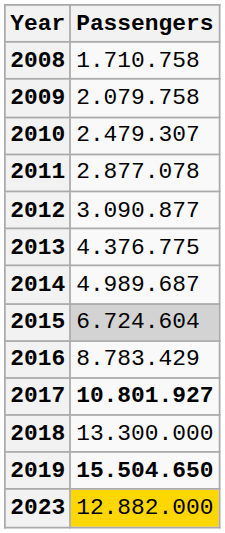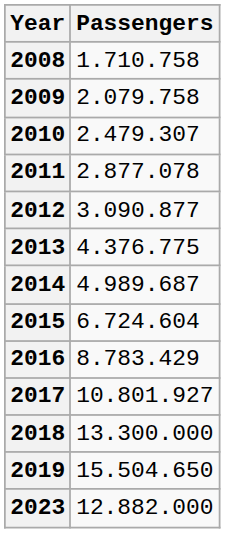(138, 322) lightgrey background -> (138, 322) no background
(145, 396) bold -> (145, 396) normal
(145, 471) bold -> (145, 471) normal
(145, 508) gold background -> (145, 508) no background
